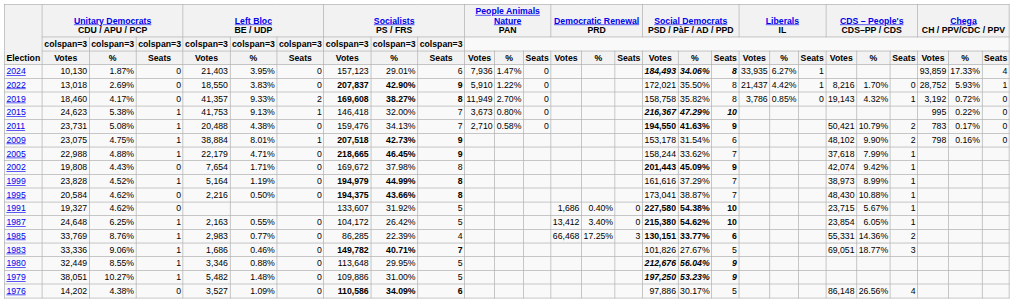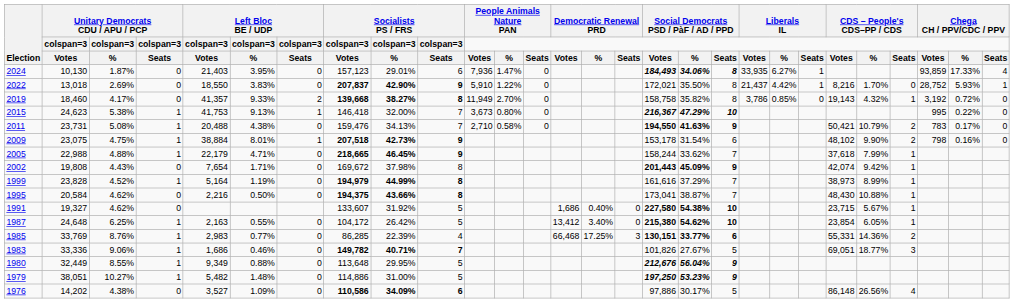(353, 99) 169,608 -> (353, 99) 139,668
(217, 263) 3,346 -> (217, 263) 9,349
(353, 277) 109,886 -> (353, 277) 114,886
